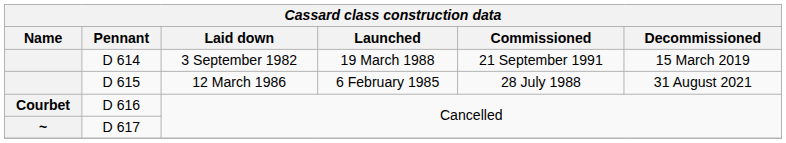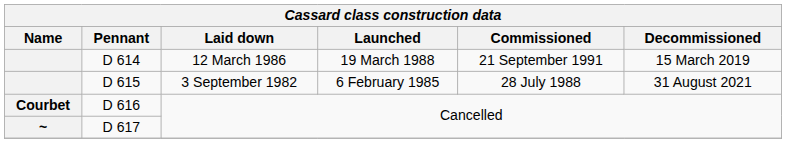(239, 60) 3 September 1982 -> (239, 60) 12 March 1986
(239, 82) 12 March 1986 -> (239, 82) 3 September 1982
